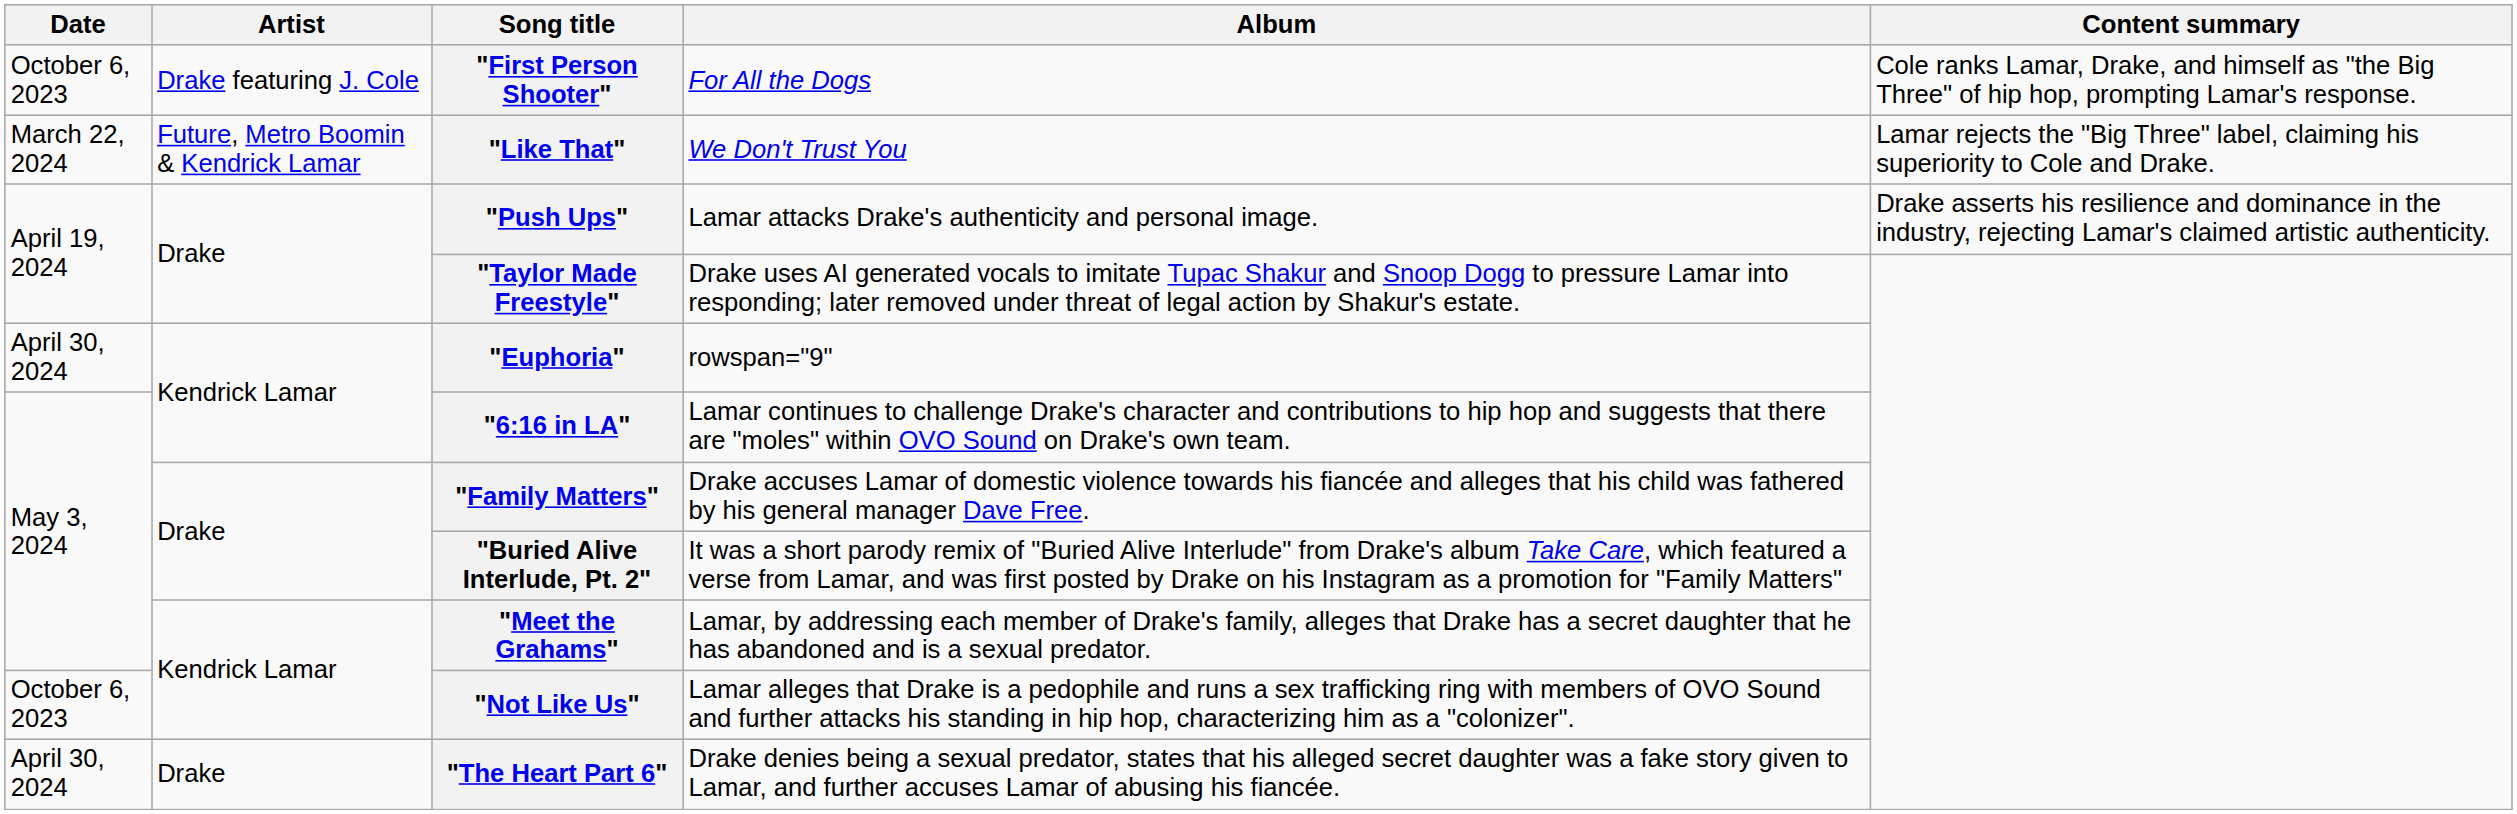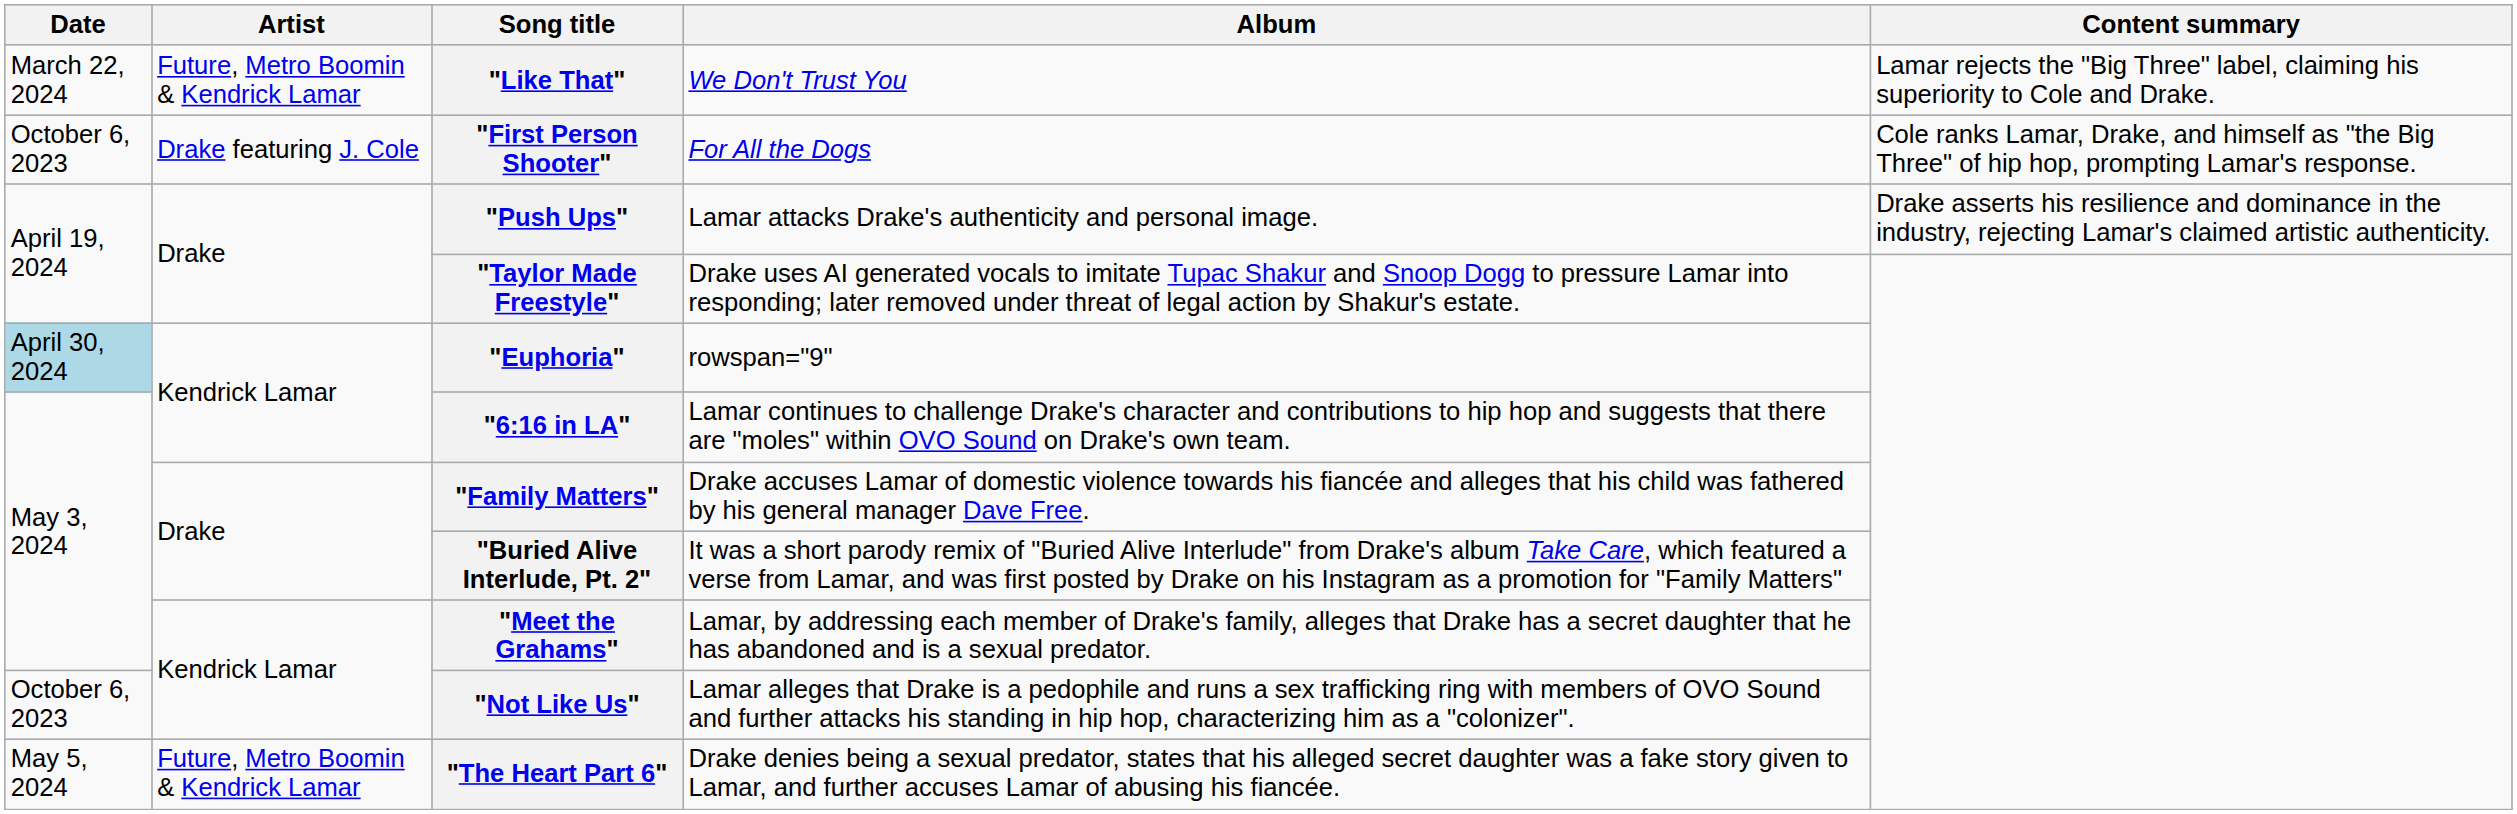rows swapped: (557, 79) <-> (557, 149)
(58, 357) no background -> (58, 357) lightblue background
(58, 773) April 30, 2024 -> (49, 773) May 5, 2024
(191, 773) Drake -> (281, 773) Future, Metro Boomin & Kendrick Lamar
